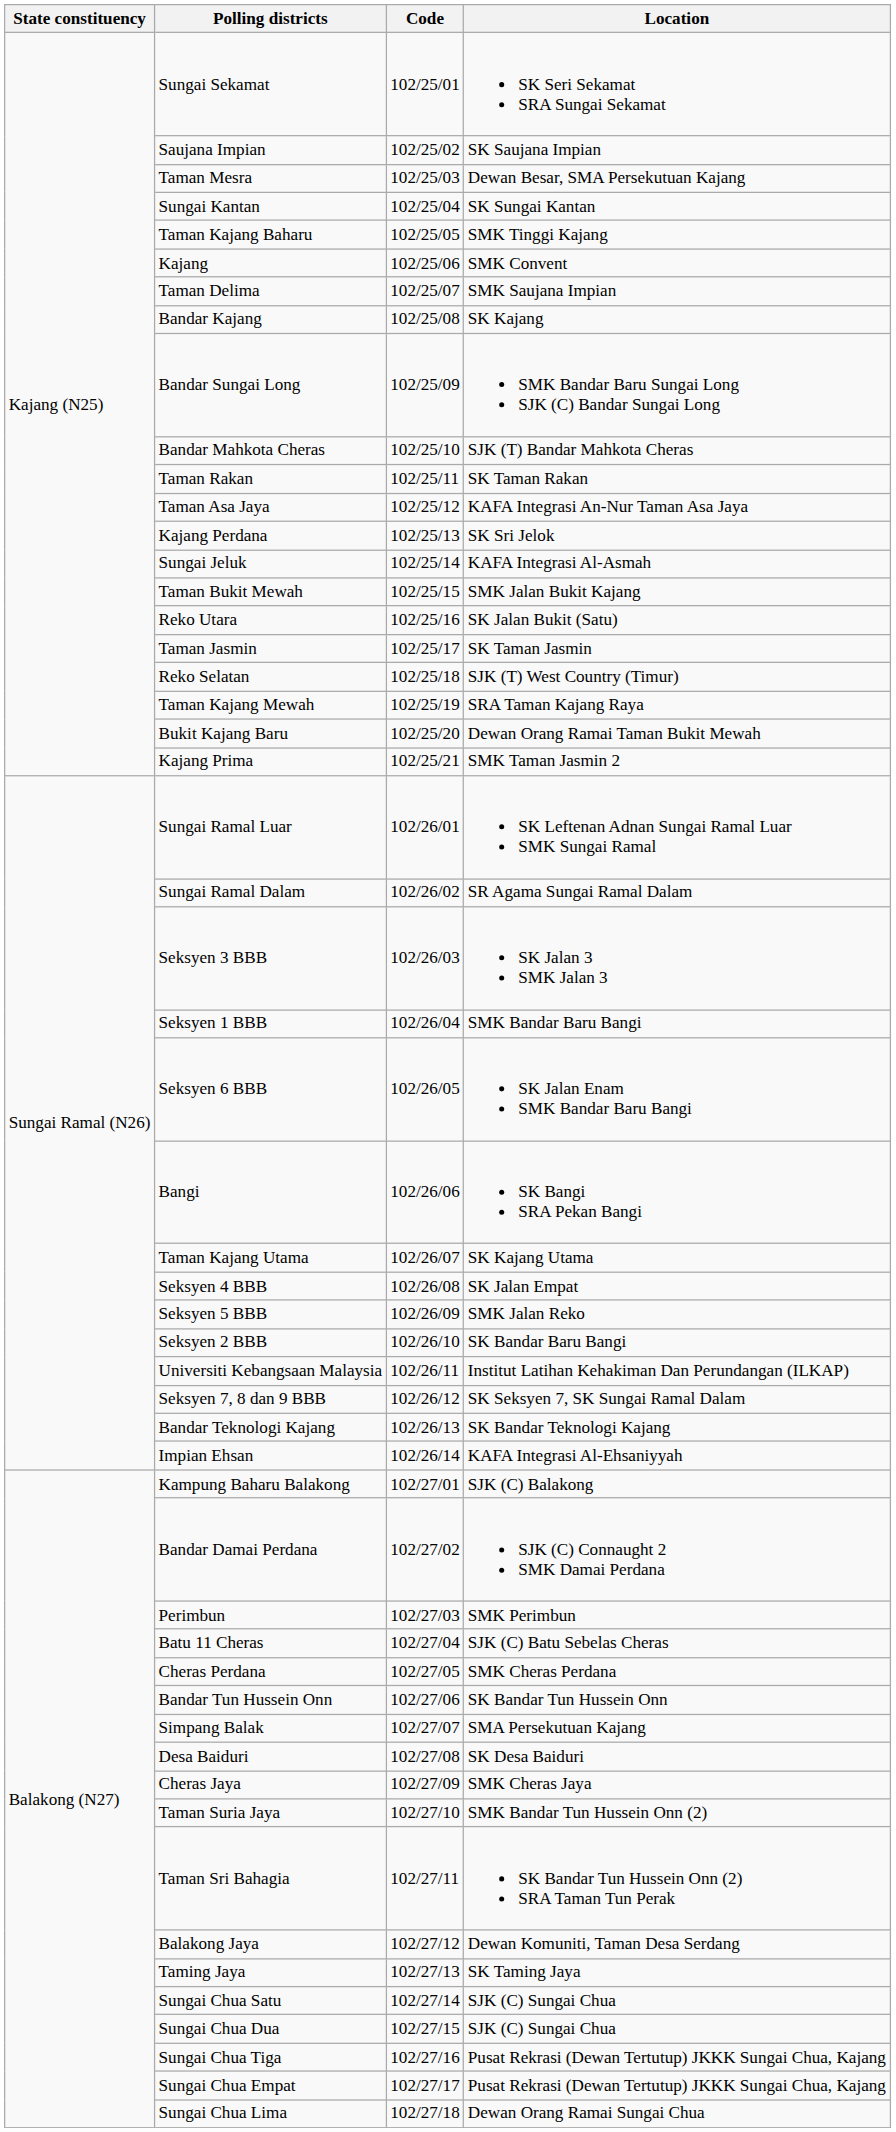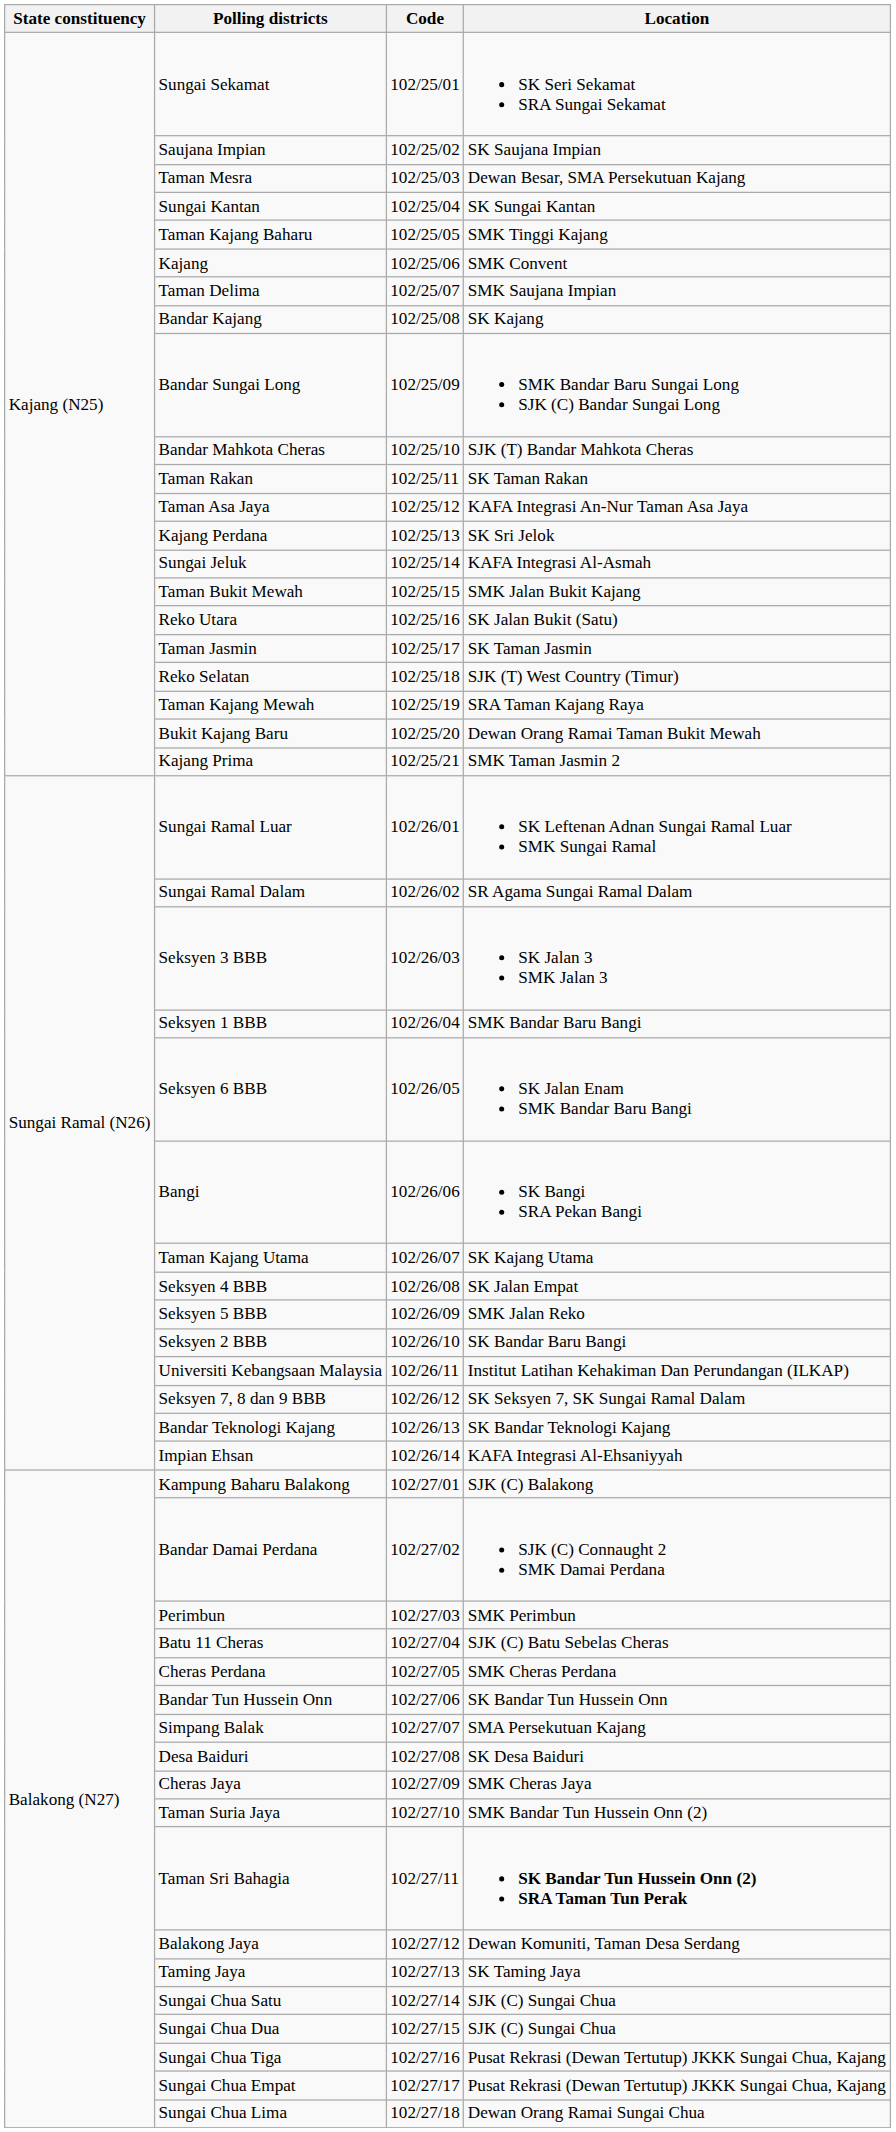(677, 1888) normal -> (677, 1888) bold
